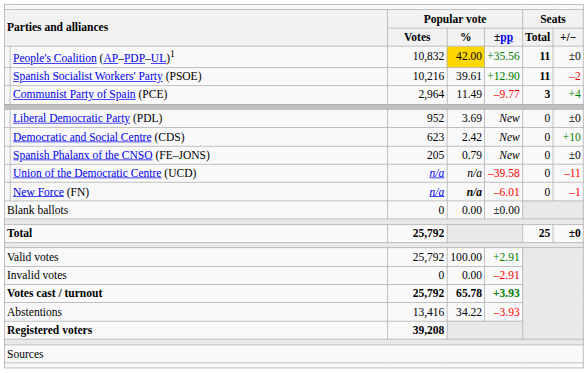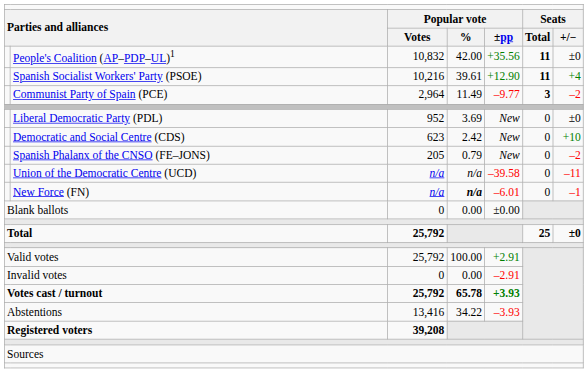(469, 57) gold background -> (469, 57) no background
(575, 76) –2 -> (575, 76) +4
(575, 95) +4 -> (575, 95) –2
(575, 155) ±0 -> (575, 155) –2
